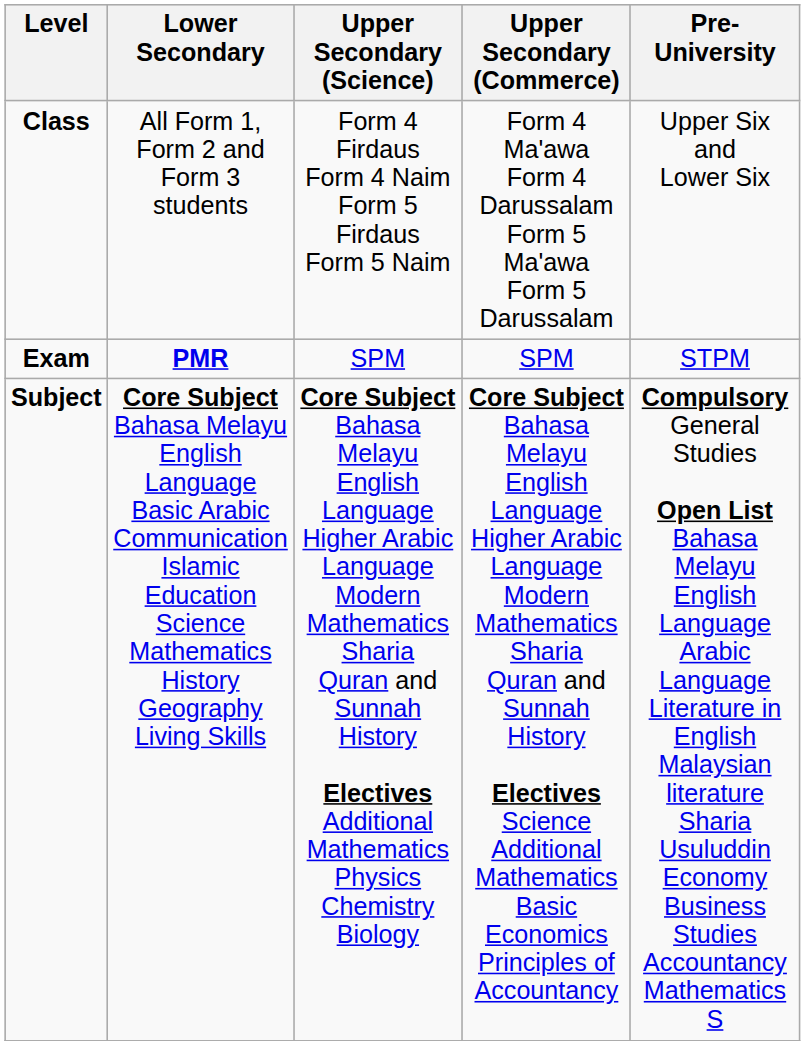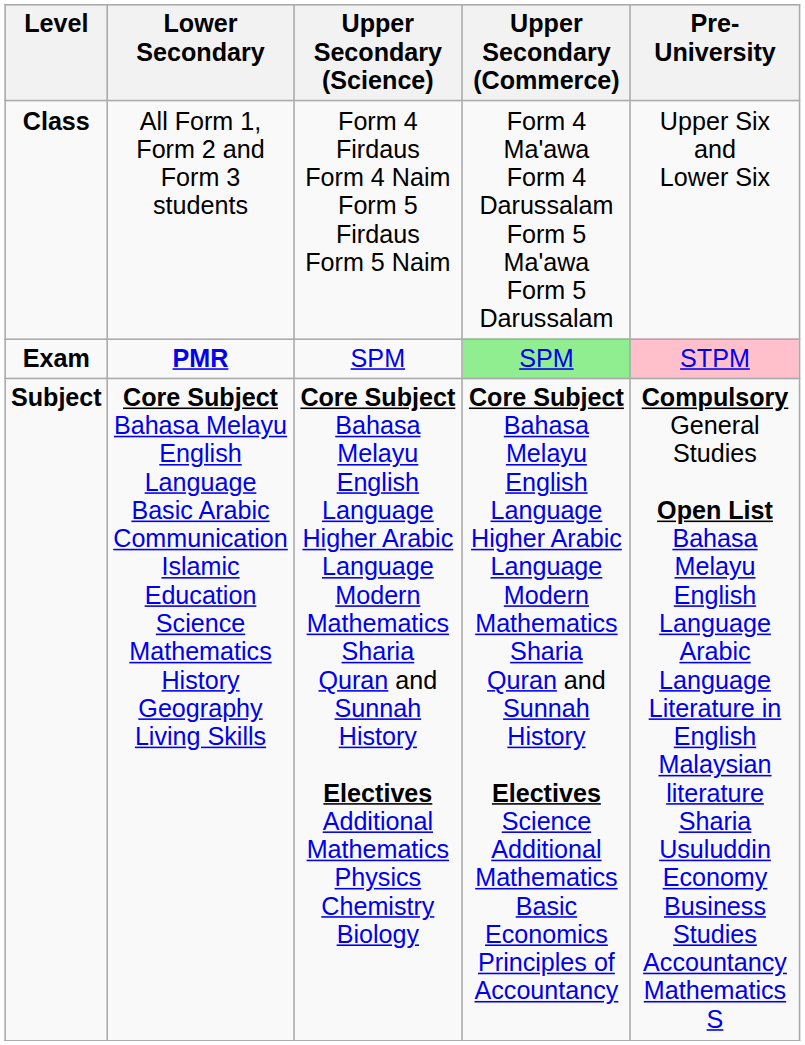(546, 358) no background -> (546, 358) lightgreen background
(715, 358) no background -> (715, 358) pink background
